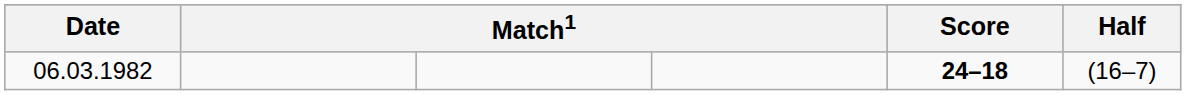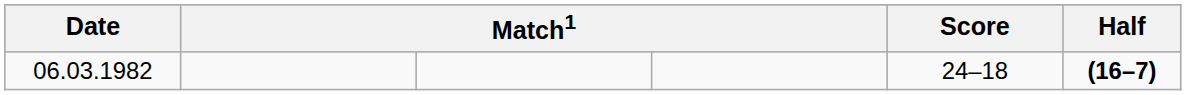(975, 70) bold -> (975, 70) normal
(1122, 70) normal -> (1122, 70) bold
